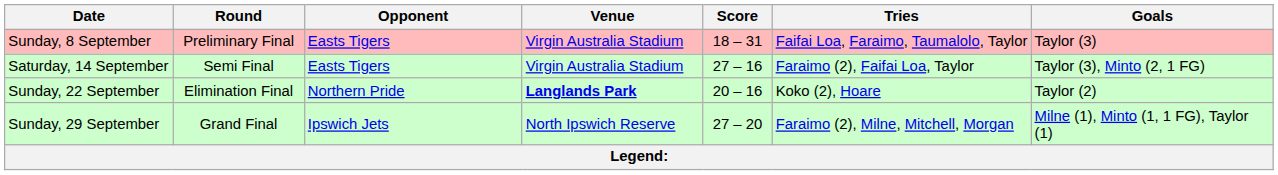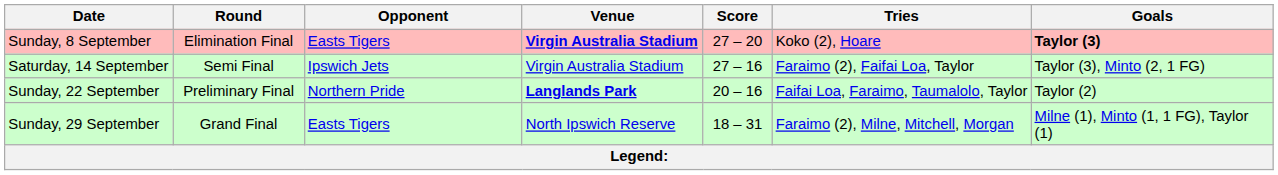(239, 41) Preliminary Final -> (239, 41) Elimination Final
(605, 41) normal -> (612, 41) bold
(737, 41) 18 – 31 -> (737, 41) 27 – 20
(902, 41) Faifai Loa, Faraimo, Taumalolo, Taylor -> (828, 41) Koko (2), Hoare
(1066, 41) normal -> (1067, 41) bold
(349, 66) Easts Tigers -> (348, 66) Ipswich Jets
(239, 90) Elimination Final -> (239, 90) Preliminary Final
(828, 90) Koko (2), Hoare -> (902, 90) Faifai Loa, Faraimo, Taumalolo, Taylor
(348, 124) Ipswich Jets -> (349, 124) Easts Tigers
(737, 124) 27 – 20 -> (737, 124) 18 – 31
